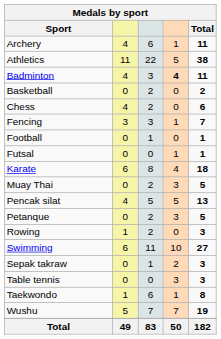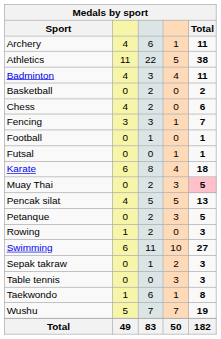(176, 75) bold -> (176, 75) normal
(202, 185) no background -> (202, 185) pink background
